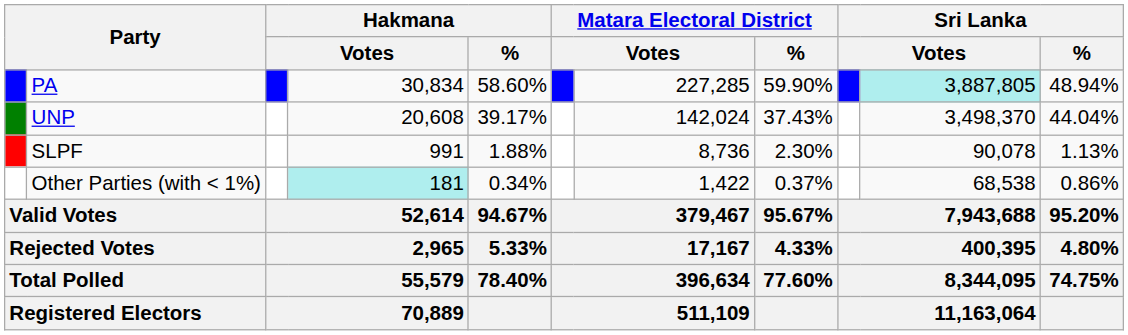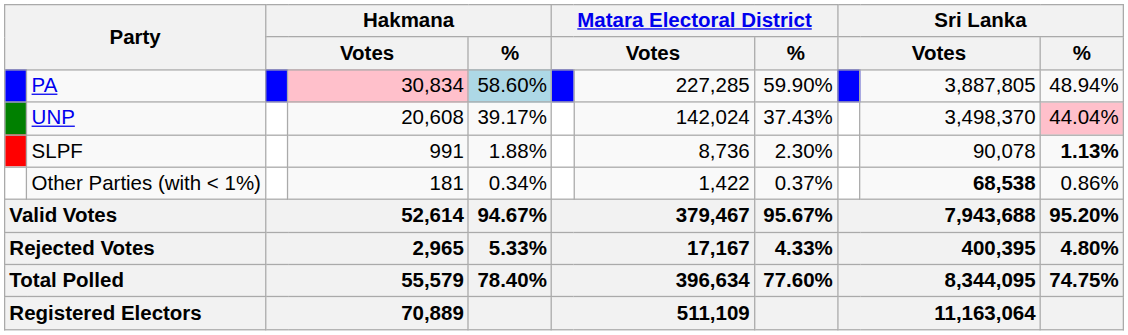(432, 85) no background -> (432, 85) pink background
(512, 85) no background -> (512, 85) lightblue background
(990, 85) paleturquoise background -> (990, 85) no background
(1084, 118) no background -> (1084, 118) pink background
(1090, 150) normal -> (1090, 150) bold
(447, 183) paleturquoise background -> (447, 183) no background
(1004, 183) normal -> (1004, 183) bold
